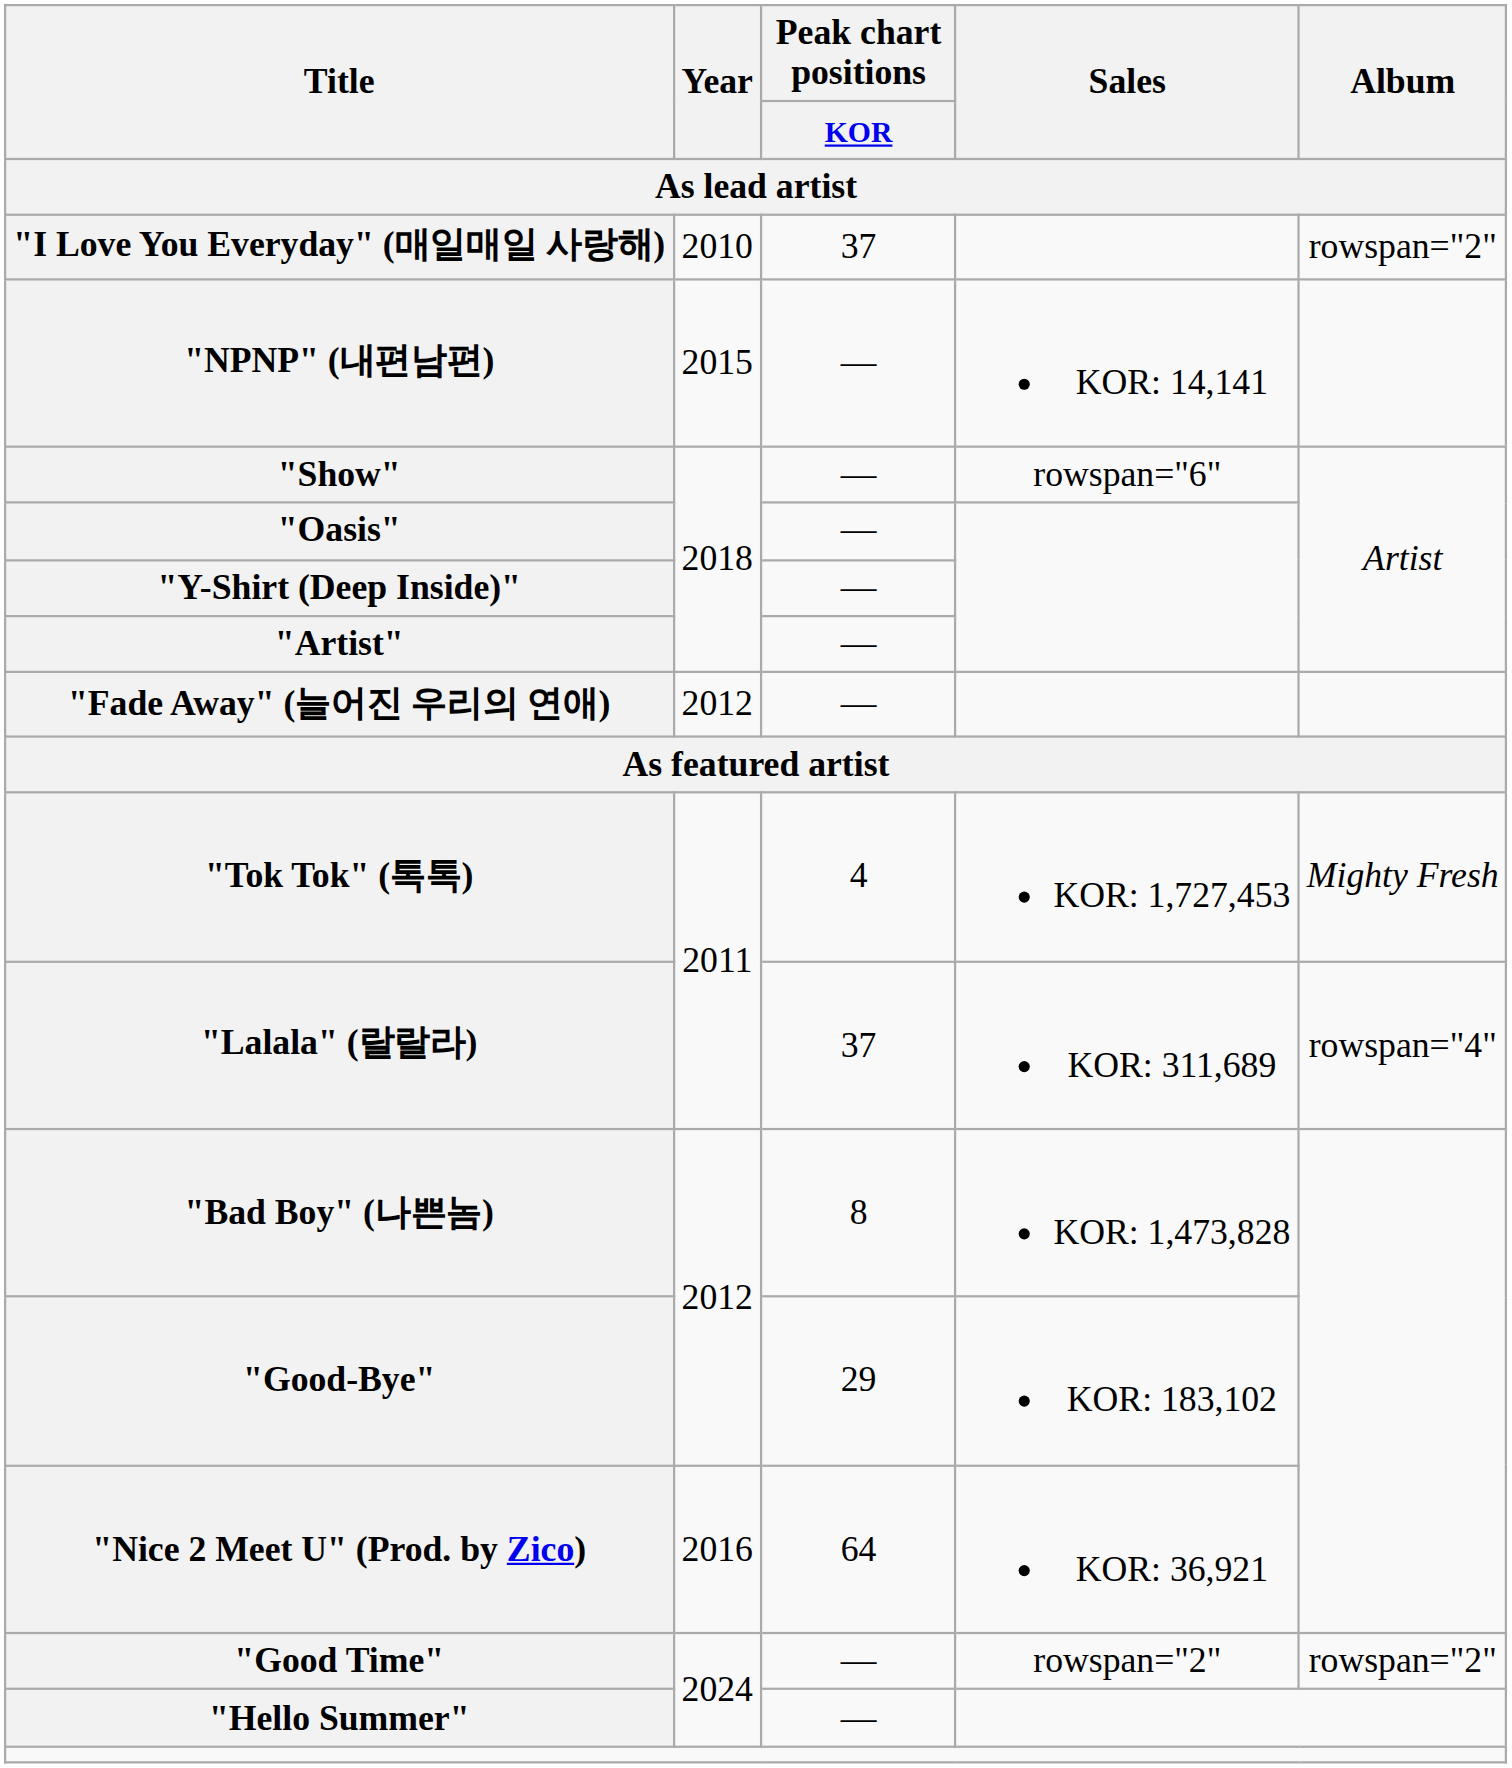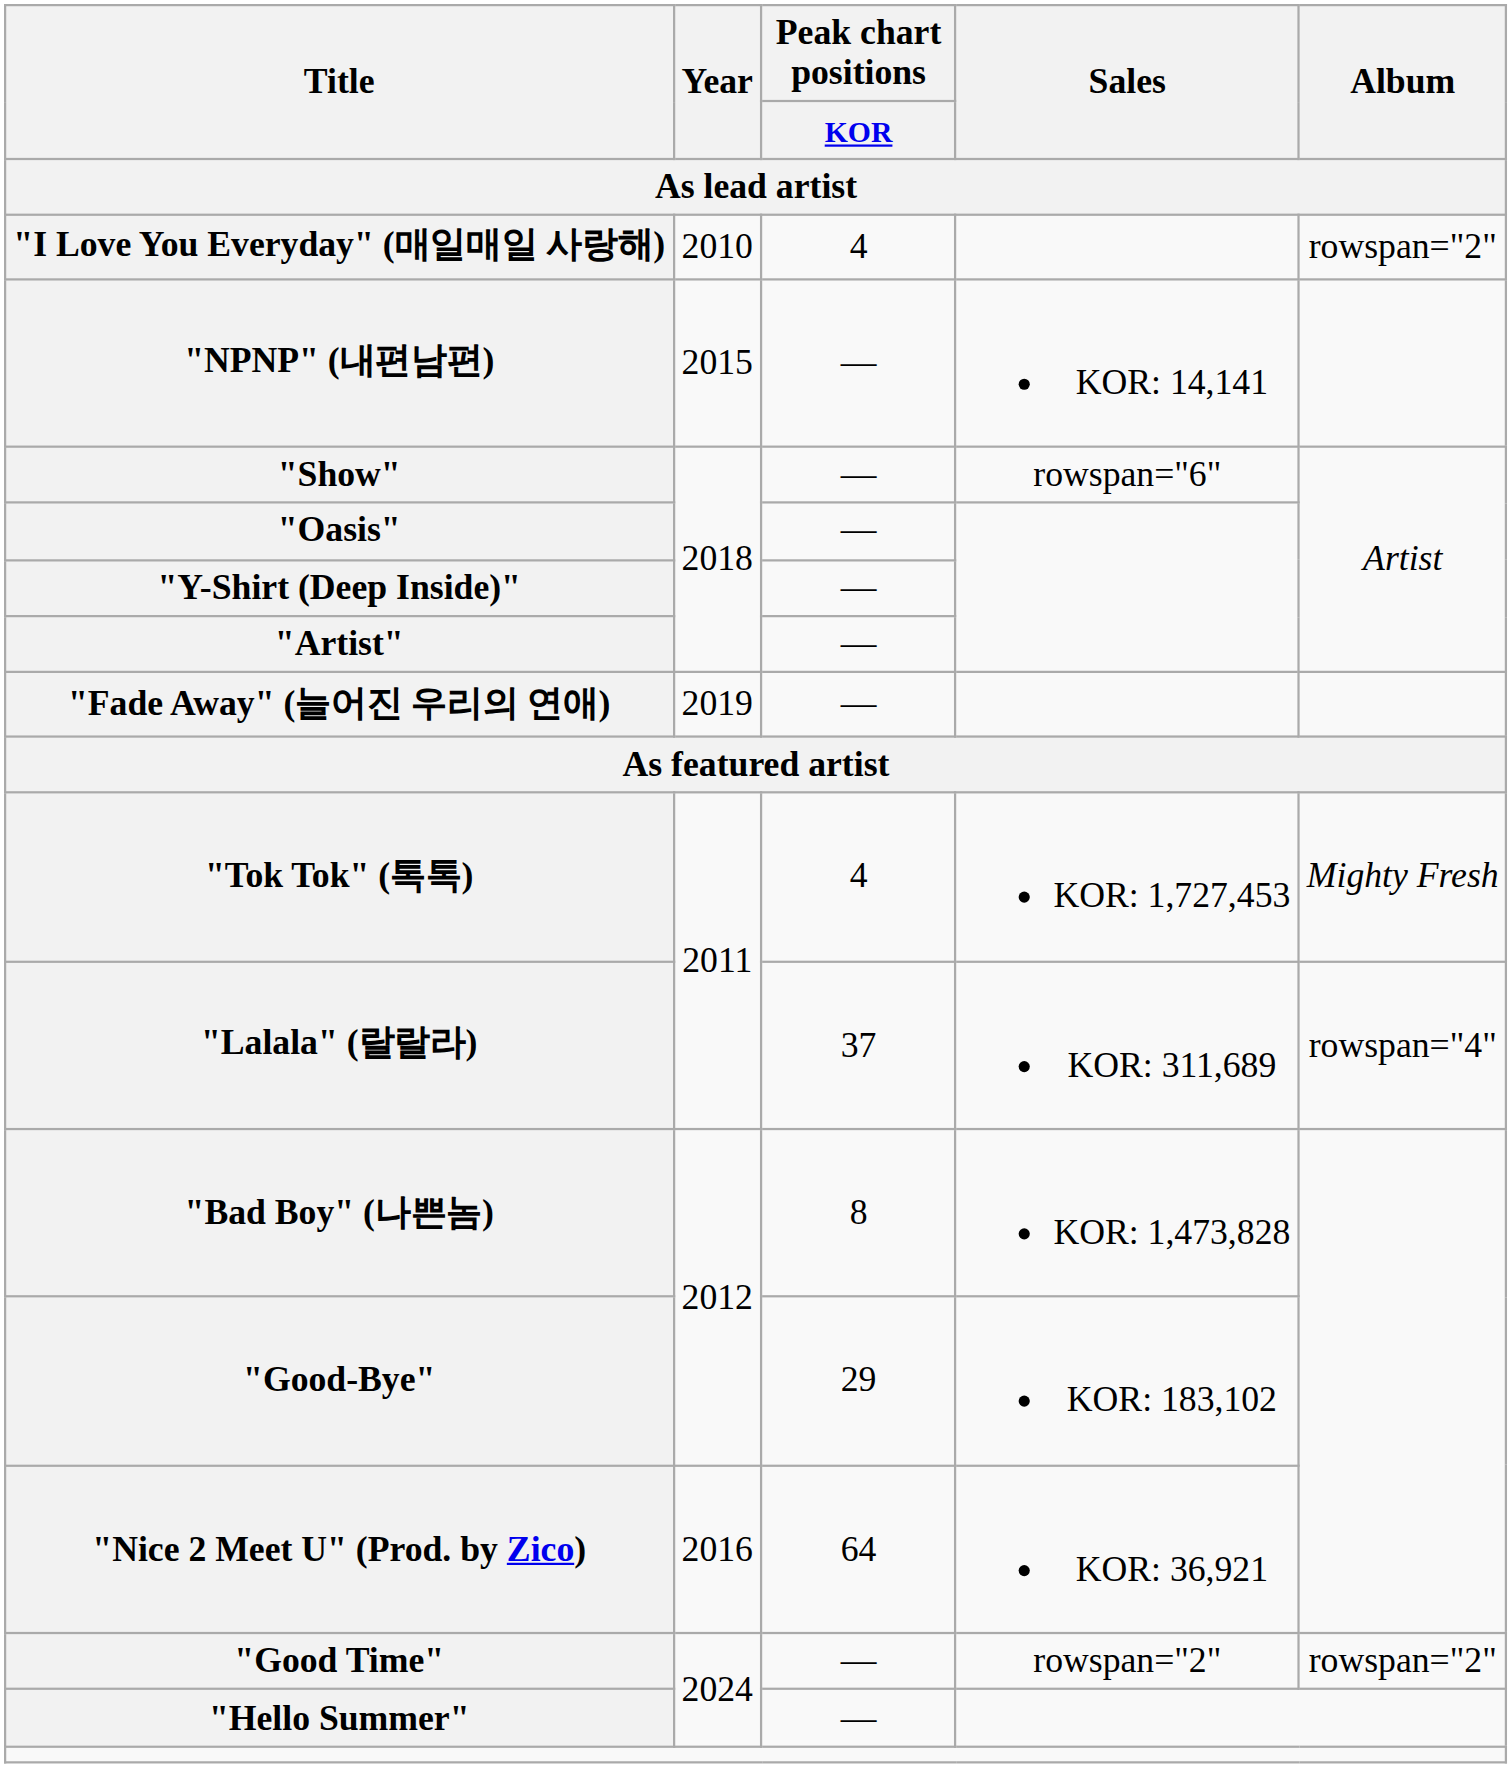(859, 246) 37 -> (859, 246) 4
(717, 703) 2012 -> (717, 703) 2019
